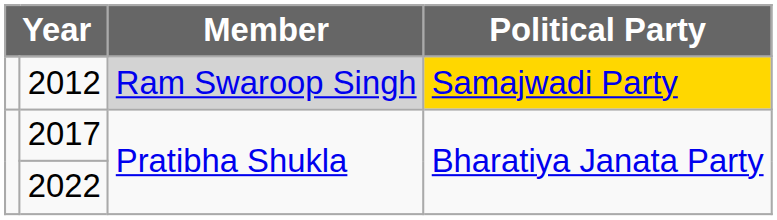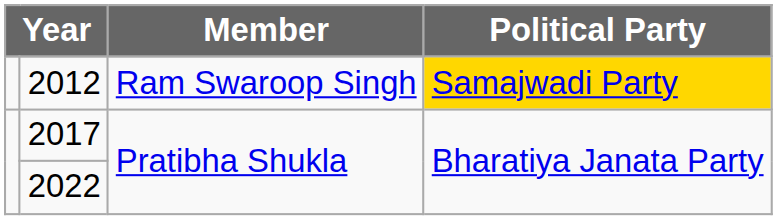(266, 82) lightgrey background -> (266, 82) no background
